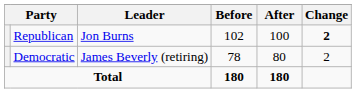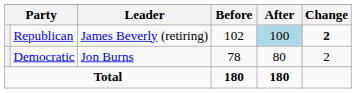(107, 35) Jon Burns -> (144, 35) James Beverly (retiring)
(279, 35) no background -> (279, 35) lightblue background
(144, 56) James Beverly (retiring) -> (107, 56) Jon Burns
